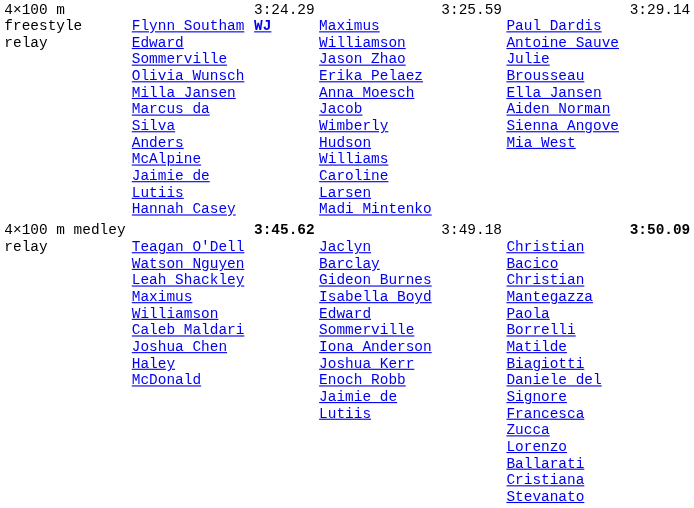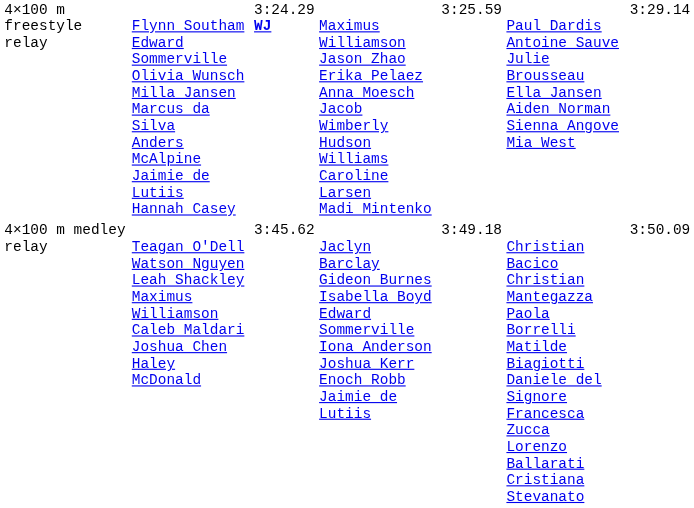(284, 231) bold -> (284, 231) normal
(660, 231) bold -> (660, 231) normal
